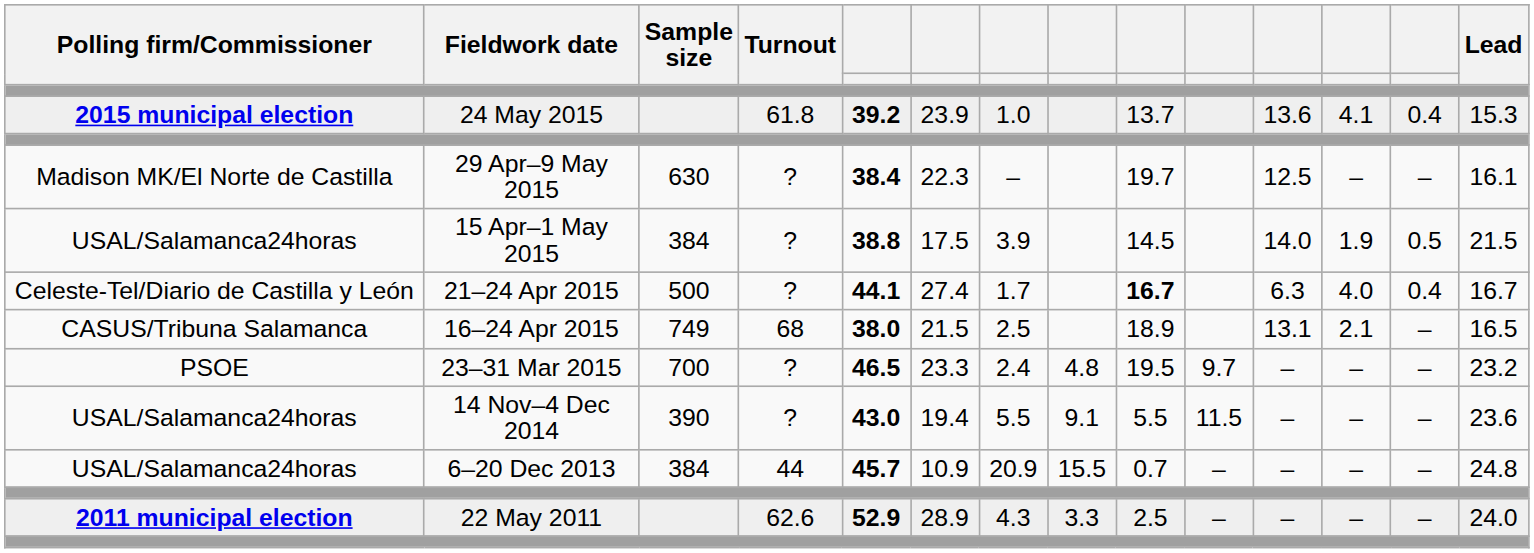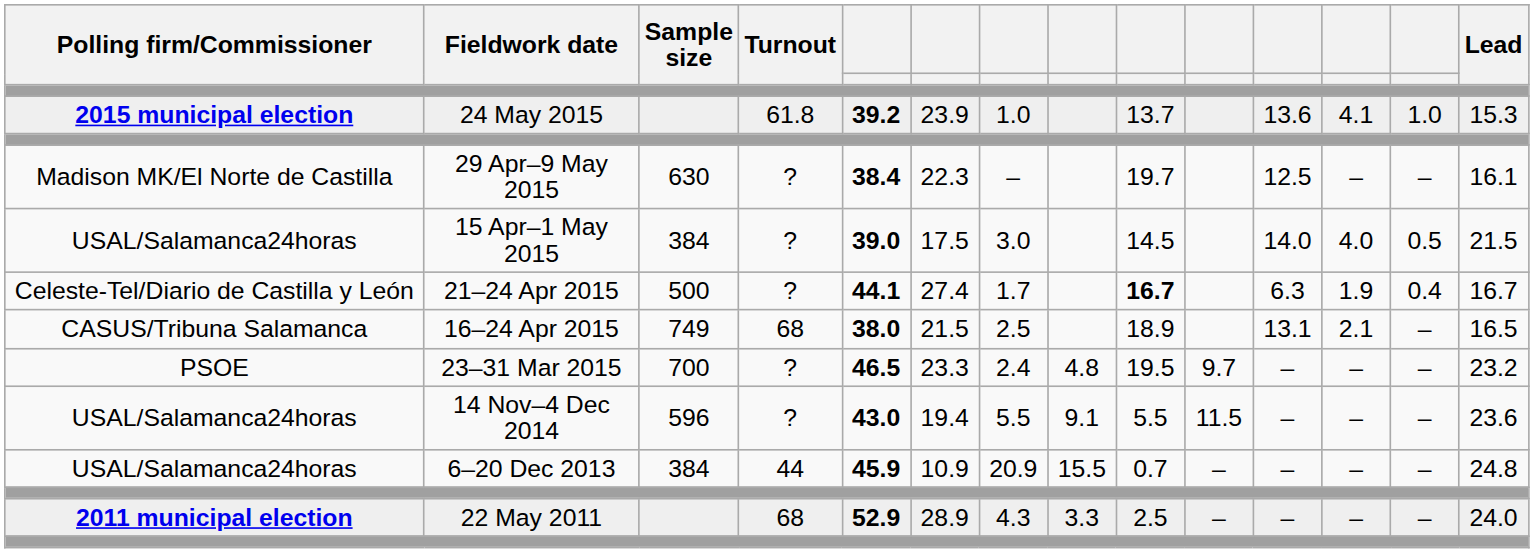(1425, 114) 0.4 -> (1425, 114) 1.0
(876, 240) 38.8 -> (876, 240) 39.0
(1013, 240) 3.9 -> (1013, 240) 3.0
(1356, 240) 1.9 -> (1356, 240) 4.0
(1356, 291) 4.0 -> (1356, 291) 1.9
(689, 417) 390 -> (689, 417) 596
(876, 467) 45.7 -> (876, 467) 45.9
(790, 516) 62.6 -> (790, 516) 68
